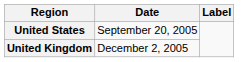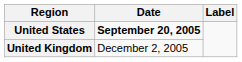(147, 30) normal -> (149, 30) bold
